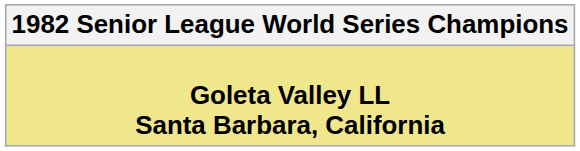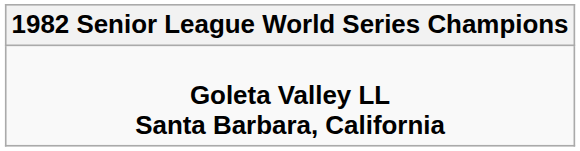(290, 109) khaki background -> (290, 109) no background
